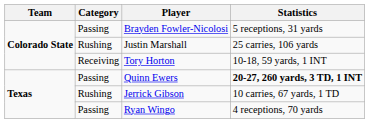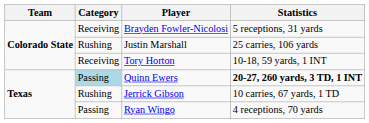(93, 29) Passing -> (98, 29) Receiving
(93, 77) no background -> (93, 77) lightblue background
